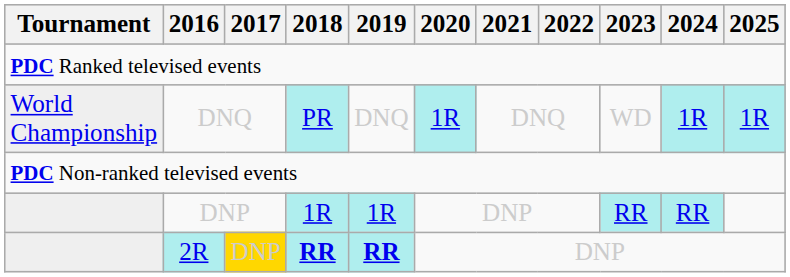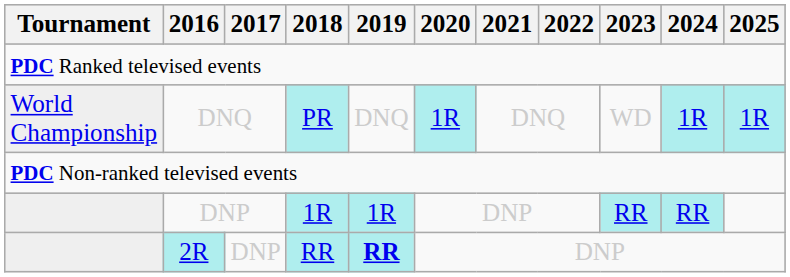(256, 251) gold background -> (256, 251) no background
(317, 251) bold -> (317, 251) normal
